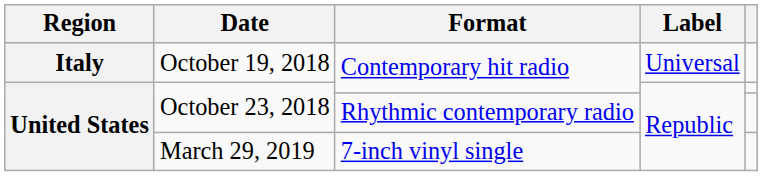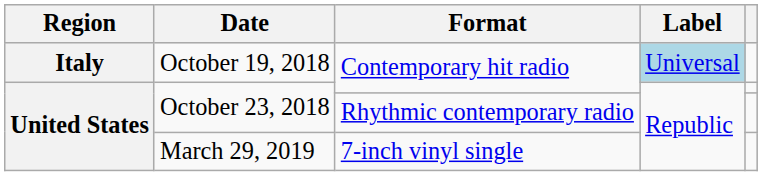(692, 62) no background -> (692, 62) lightblue background
